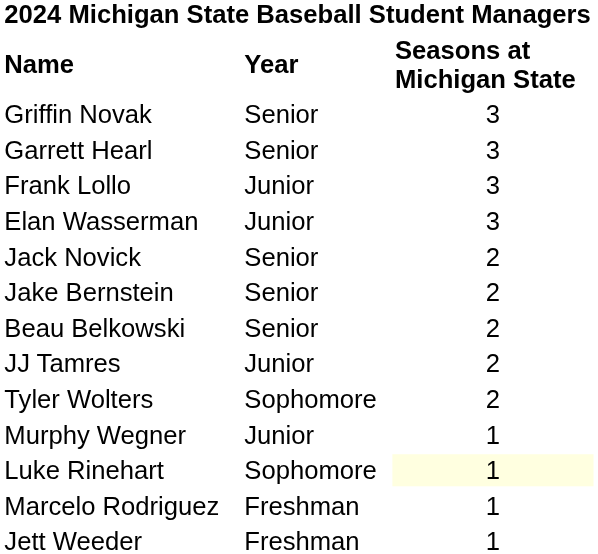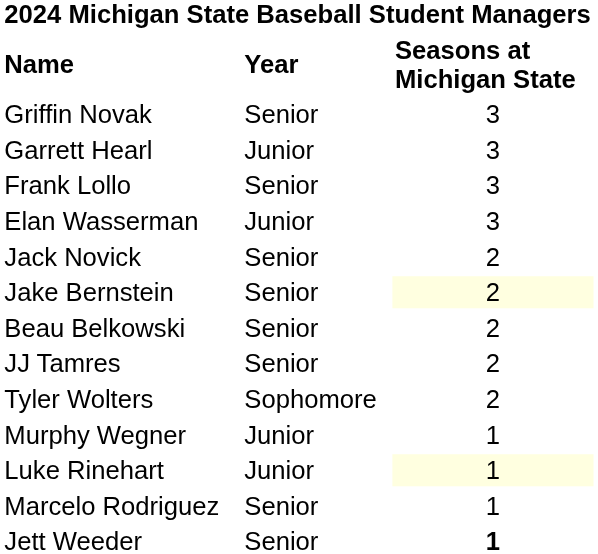(281, 150) Senior -> (279, 150) Junior
(279, 185) Junior -> (281, 185) Senior
(493, 292) no background -> (493, 292) lightyellow background
(279, 363) Junior -> (281, 363) Senior
(311, 470) Sophomore -> (279, 470) Junior
(302, 506) Freshman -> (281, 506) Senior
(302, 541) Freshman -> (281, 541) Senior
(493, 541) normal -> (493, 541) bold
